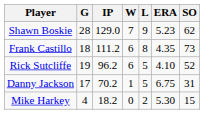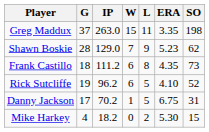+ row: (40, 30)
